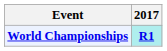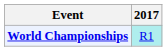(146, 35) bold -> (146, 35) normal
